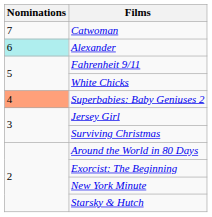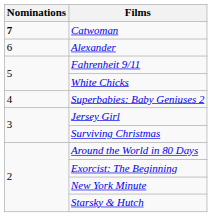(10, 30) normal -> (10, 30) bold
(10, 47) paleturquoise background -> (10, 47) no background
(10, 99) lightsalmon background -> (10, 99) no background
